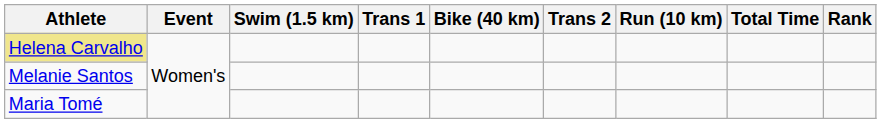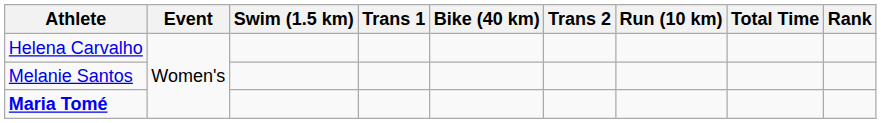(76, 48) khaki background -> (76, 48) no background
(56, 105) normal -> (58, 105) bold
